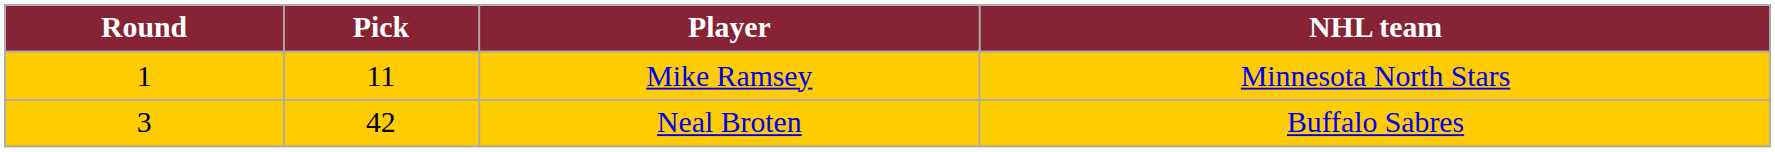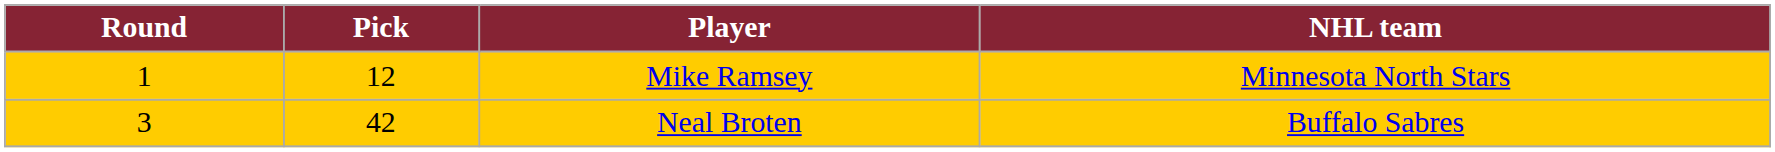(381, 75) 11 -> (381, 75) 12
